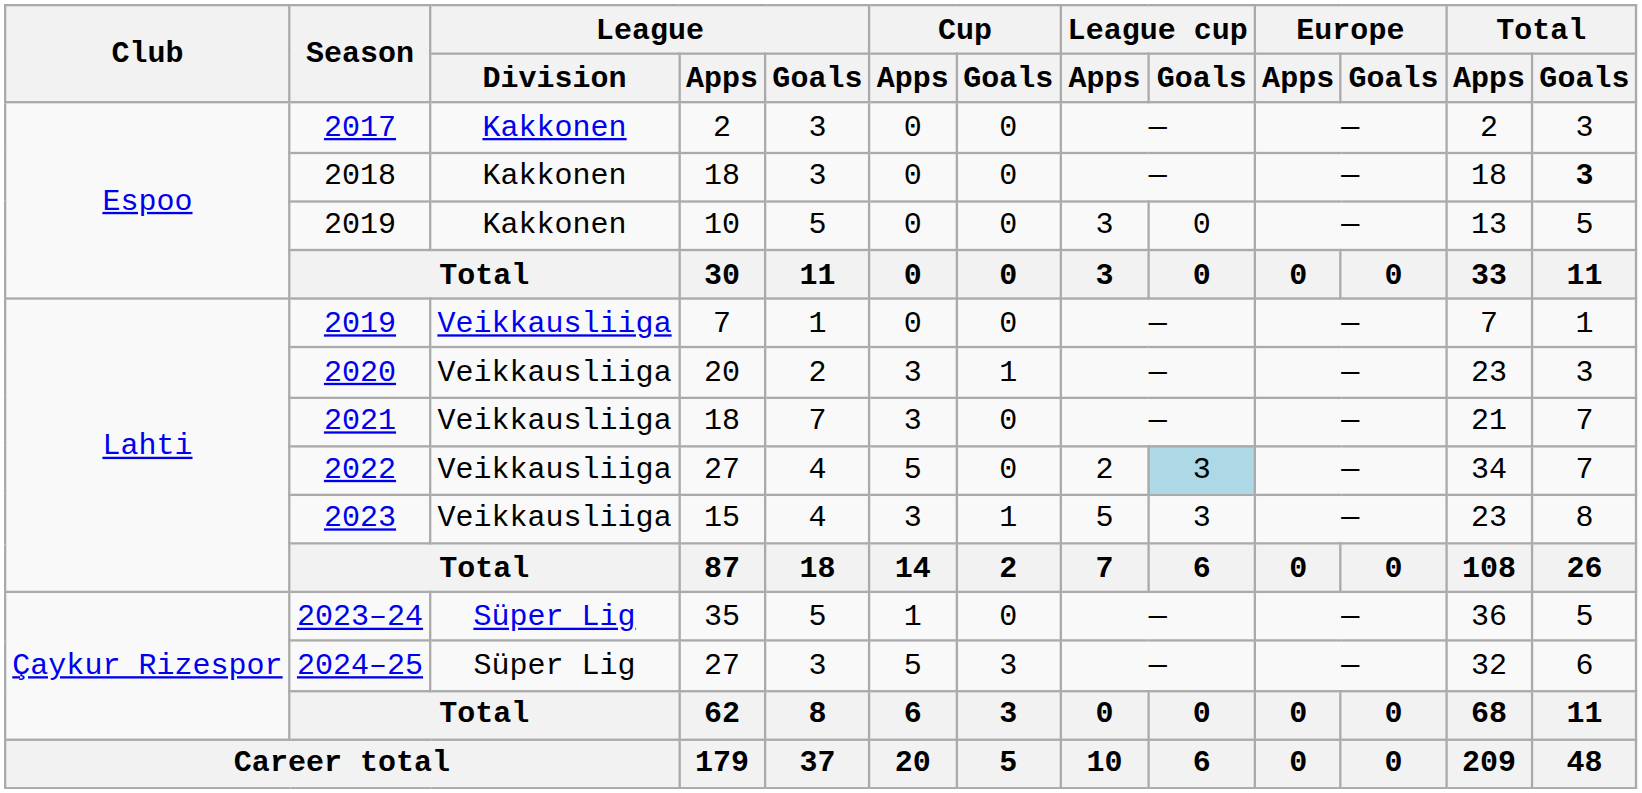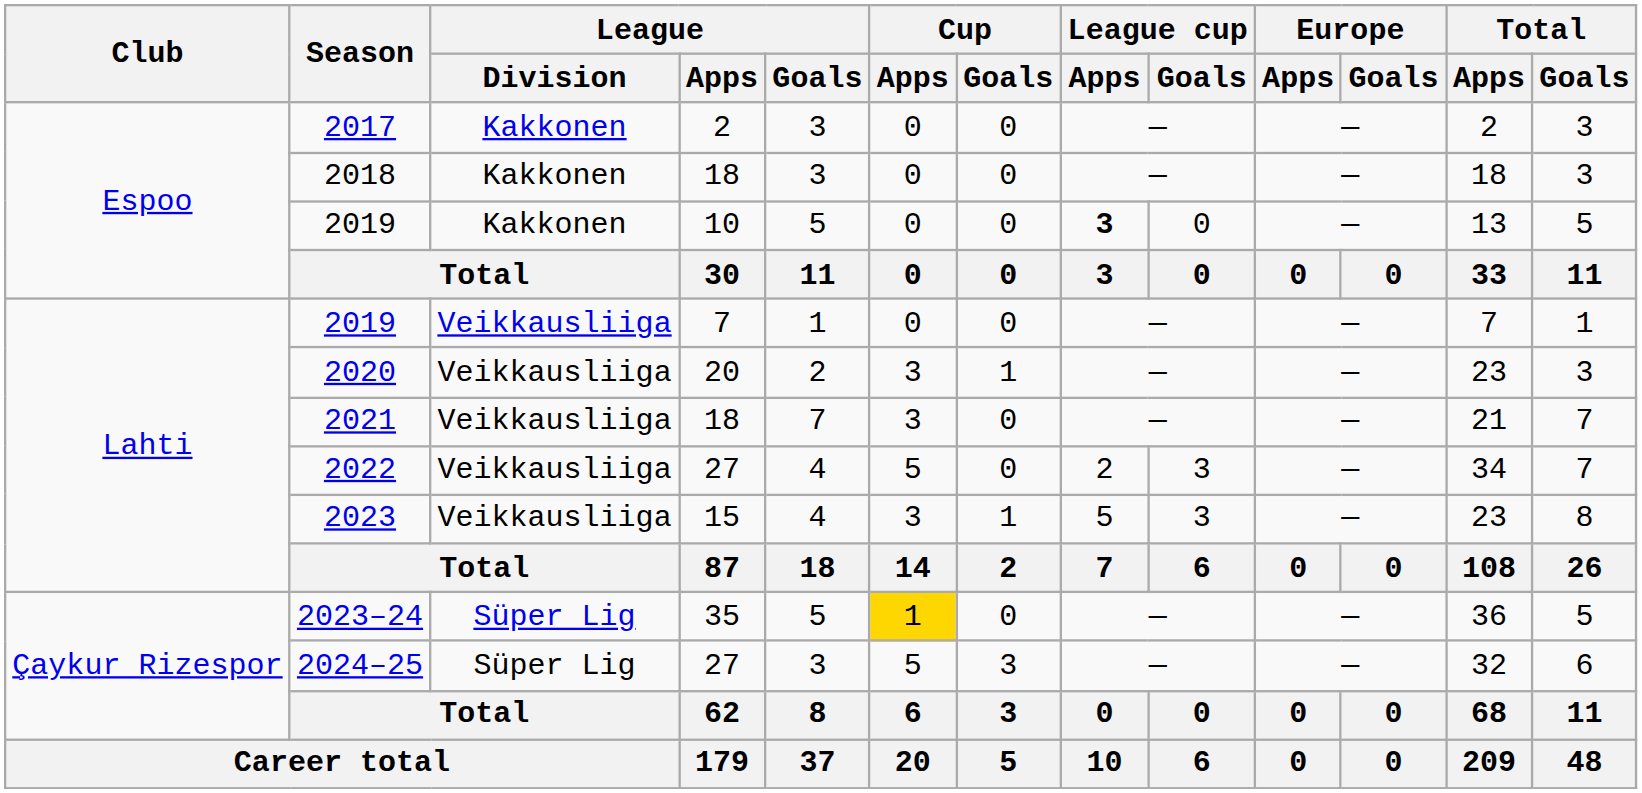(1584, 176) bold -> (1584, 176) normal
(1104, 225) normal -> (1104, 225) bold
(1202, 470) lightblue background -> (1202, 470) no background
(913, 617) no background -> (913, 617) gold background
